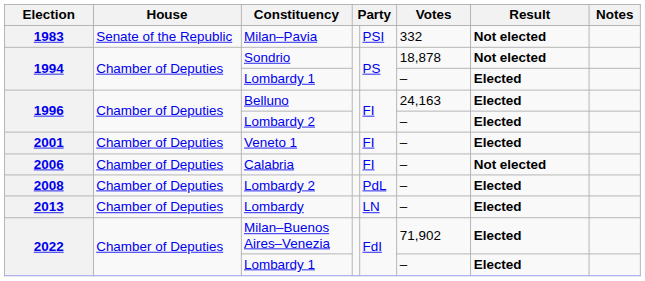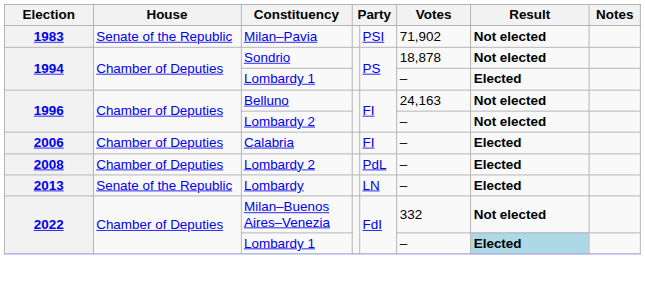(411, 36) 332 -> (420, 36) 71,902
(498, 100) Elected -> (510, 100) Not elected
(498, 121) Elected -> (510, 121) Not elected
- row: (49, 143)
(510, 164) Not elected -> (498, 143) Elected
(160, 206) Chamber of Deputies -> (164, 185) Senate of the Republic
(420, 235) 71,902 -> (411, 214) 332
(498, 235) Elected -> (510, 214) Not elected
(498, 264) no background -> (498, 243) lightblue background
